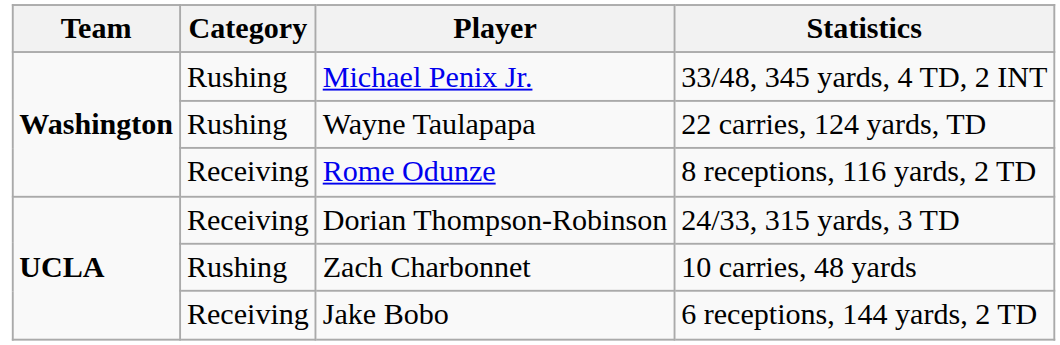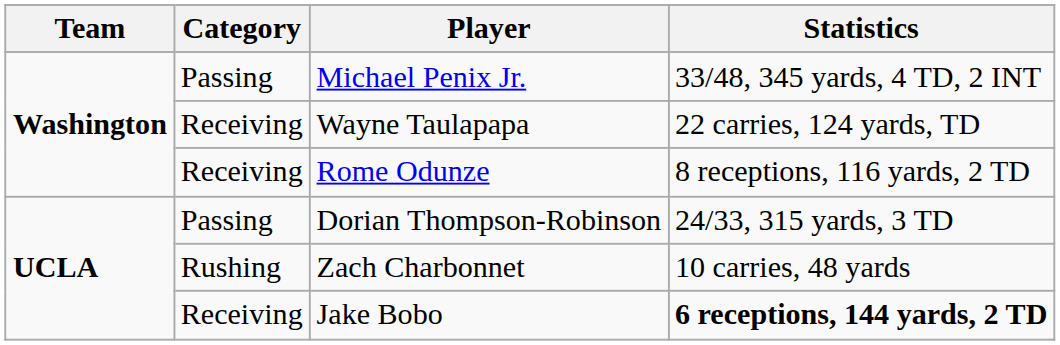(237, 76) Rushing -> (227, 76) Passing
(237, 123) Rushing -> (242, 123) Receiving
(248, 219) Receiving -> (227, 219) Passing
(859, 314) normal -> (861, 314) bold
